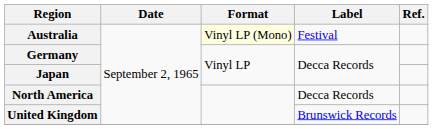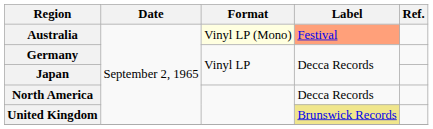(317, 34) no background -> (317, 34) lightsalmon background
(347, 114) no background -> (347, 114) khaki background
